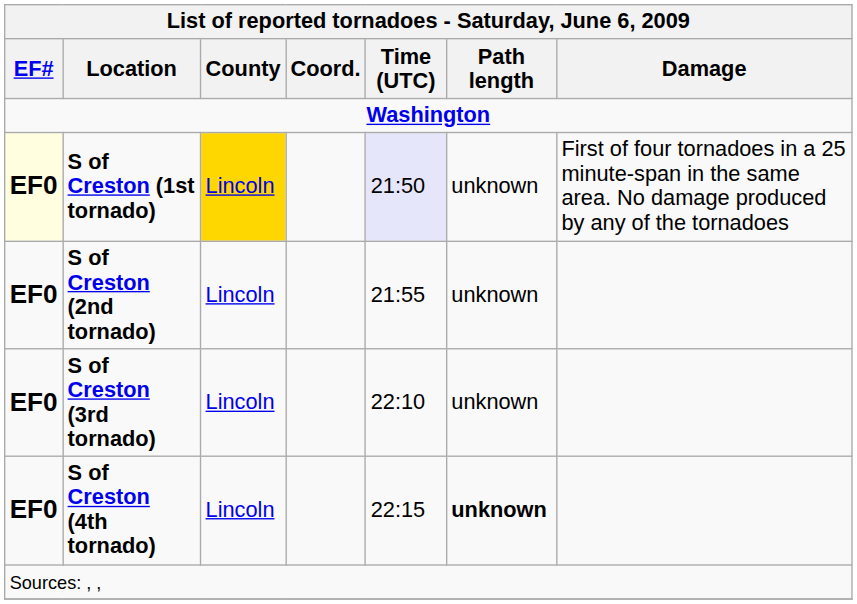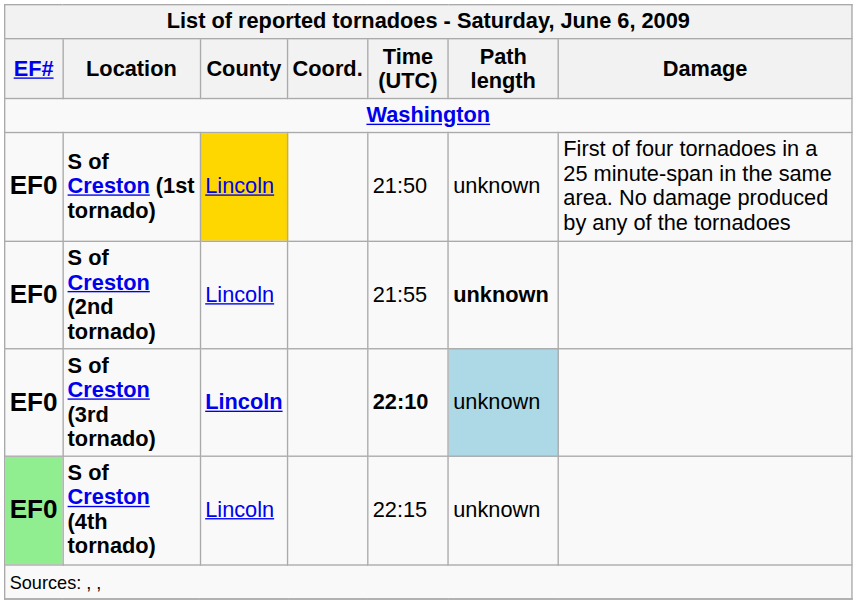(34, 186) lightyellow background -> (34, 186) no background
(398, 186) lavender background -> (400, 186) no background
(495, 294) normal -> (501, 294) bold
(240, 402) normal -> (244, 402) bold
(398, 402) normal -> (401, 402) bold
(495, 402) no background -> (497, 402) lightblue background
(34, 510) no background -> (34, 510) lightgreen background
(499, 510) bold -> (497, 510) normal
